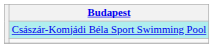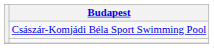(109, 30) paleturquoise background -> (109, 30) no background
